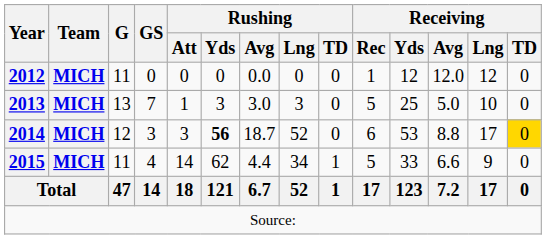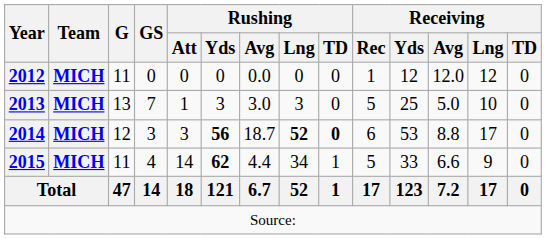(299, 133) normal -> (299, 133) bold
(336, 133) normal -> (336, 133) bold
(524, 133) gold background -> (524, 133) no background
(220, 162) normal -> (220, 162) bold
